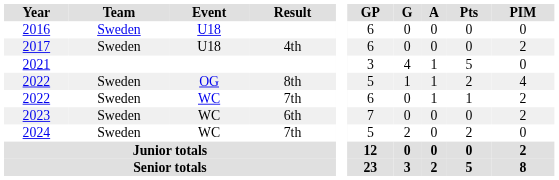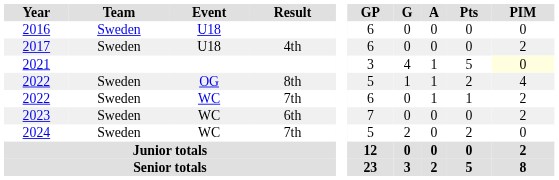(523, 64) no background -> (523, 64) lightyellow background
